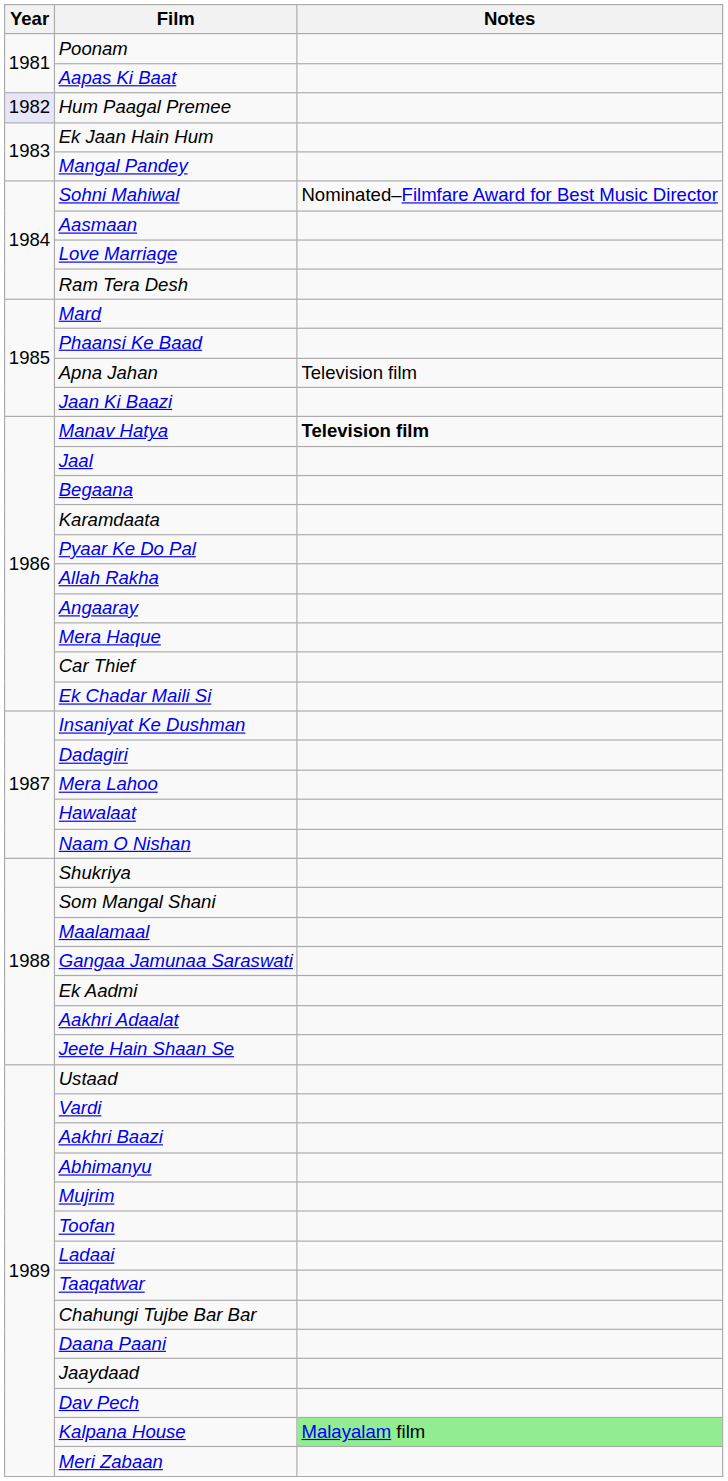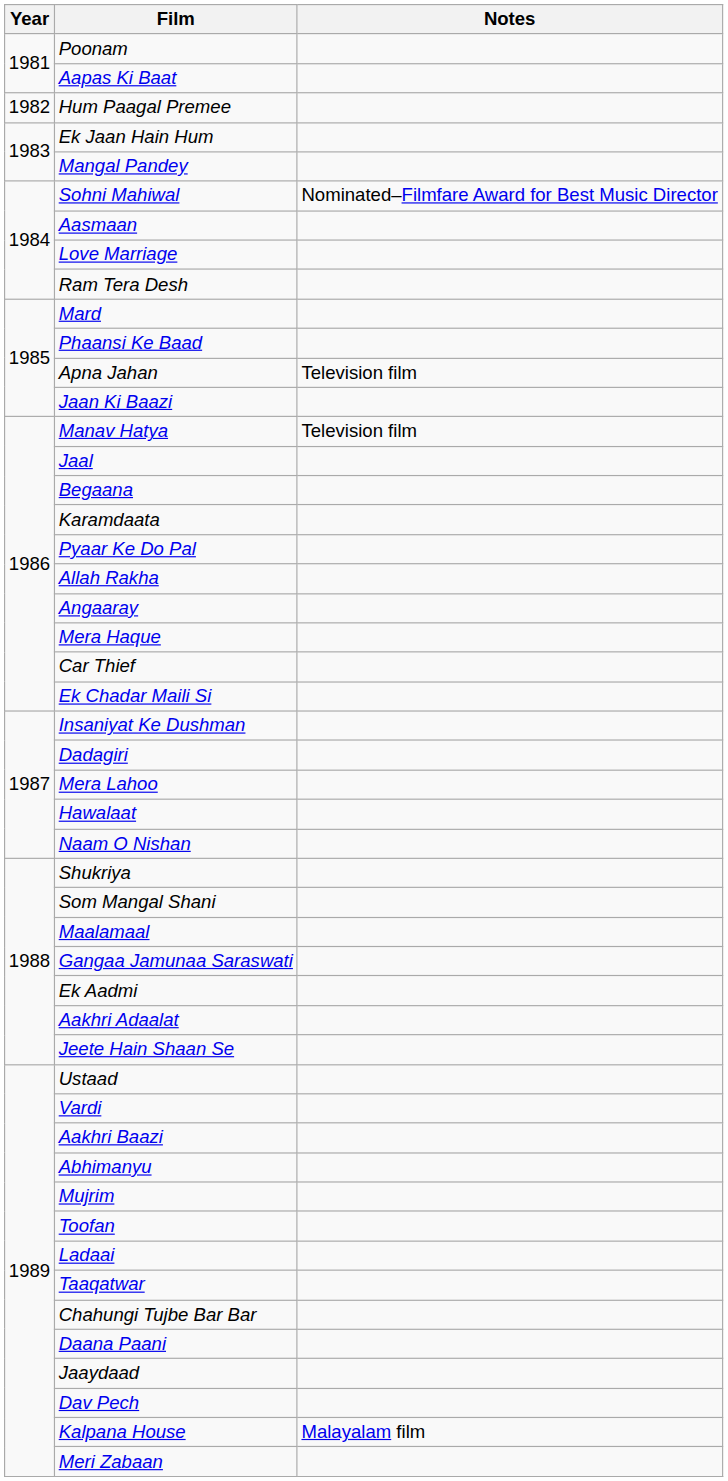(30, 107) lavender background -> (30, 107) no background
(365, 431) bold -> (359, 431) normal
(363, 1432) lightgreen background -> (363, 1432) no background
